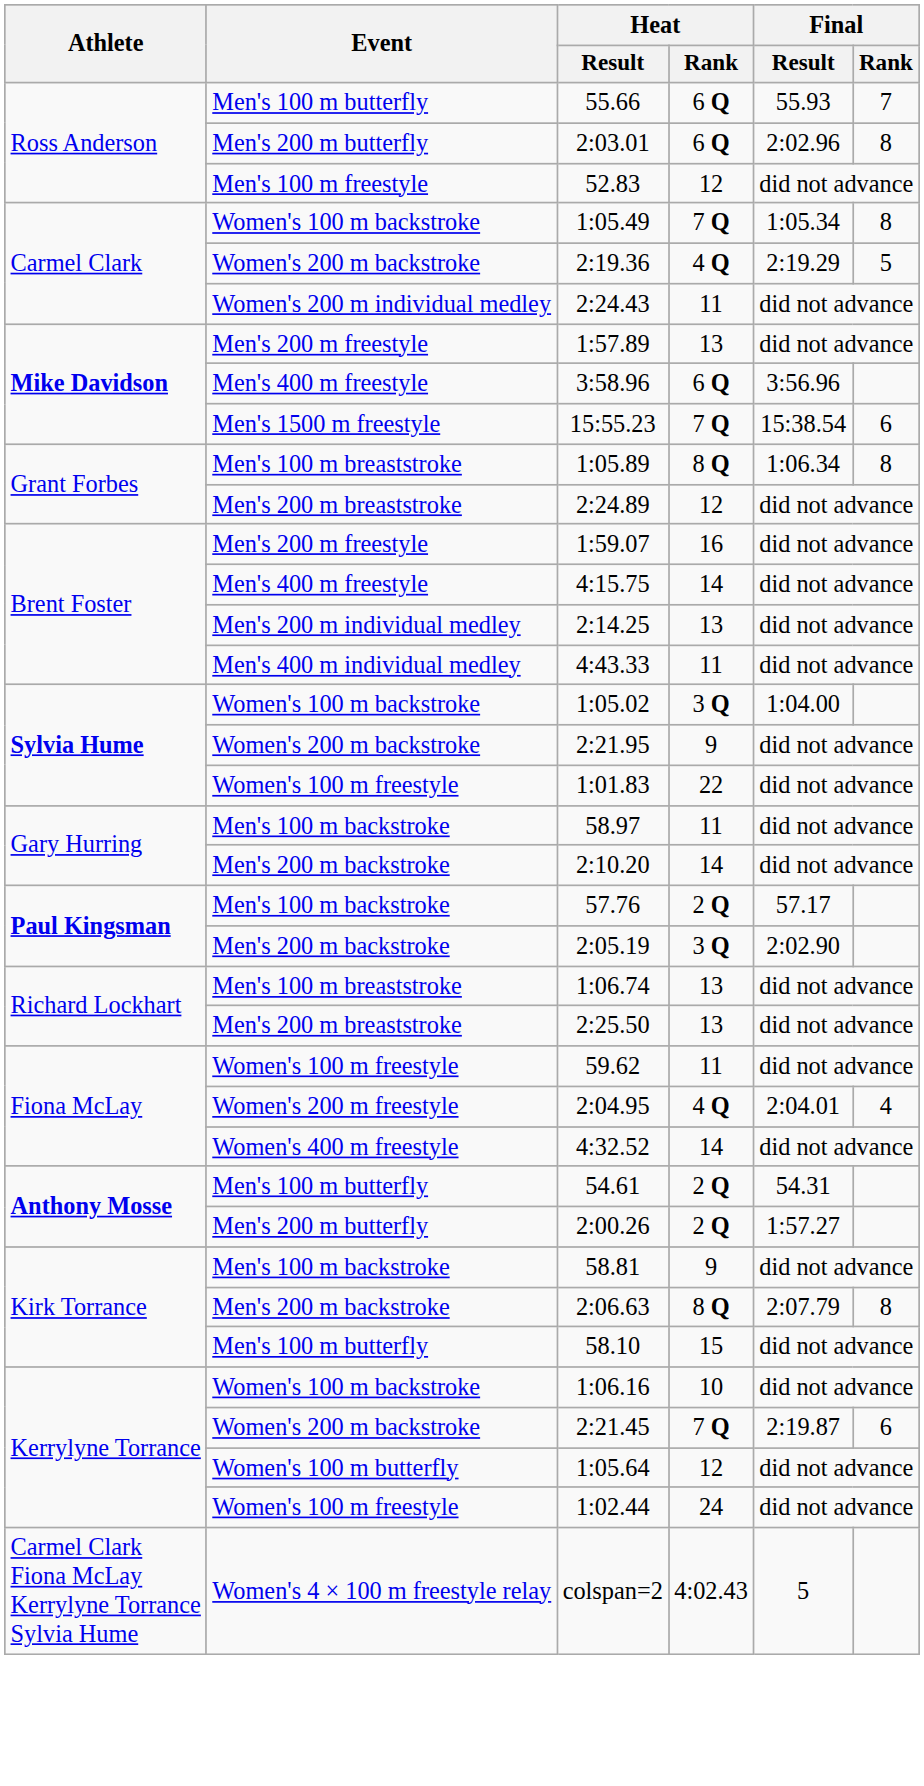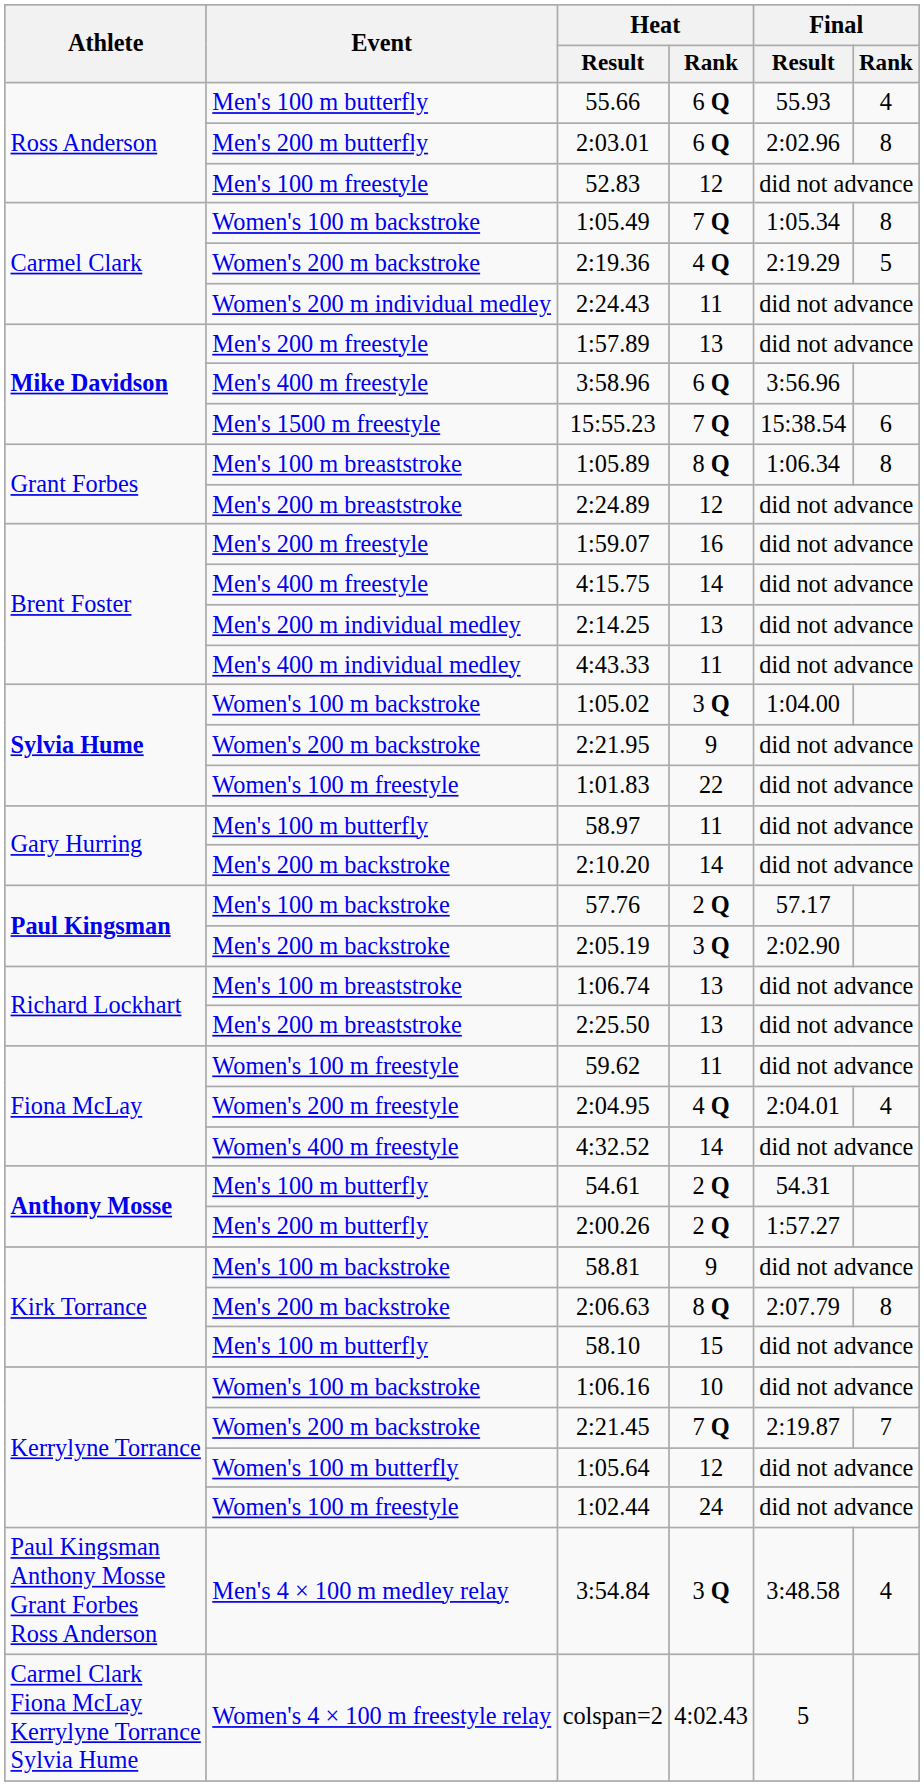(886, 103) 7 -> (886, 103) 4
(331, 825) Men's 100 m backstroke -> (320, 825) Men's 100 m butterfly
(886, 1427) 6 -> (886, 1427) 7
+ row: (613, 1591)
